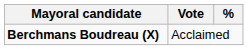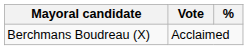(83, 34) bold -> (79, 34) normal
